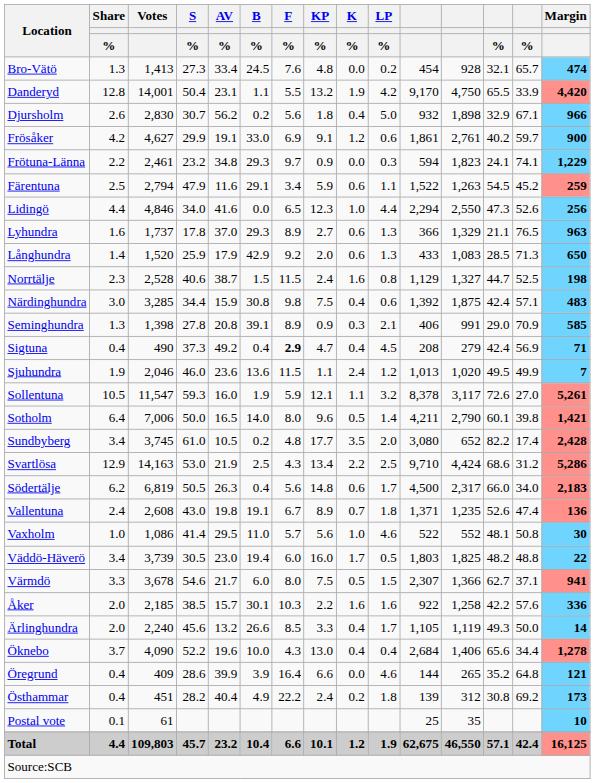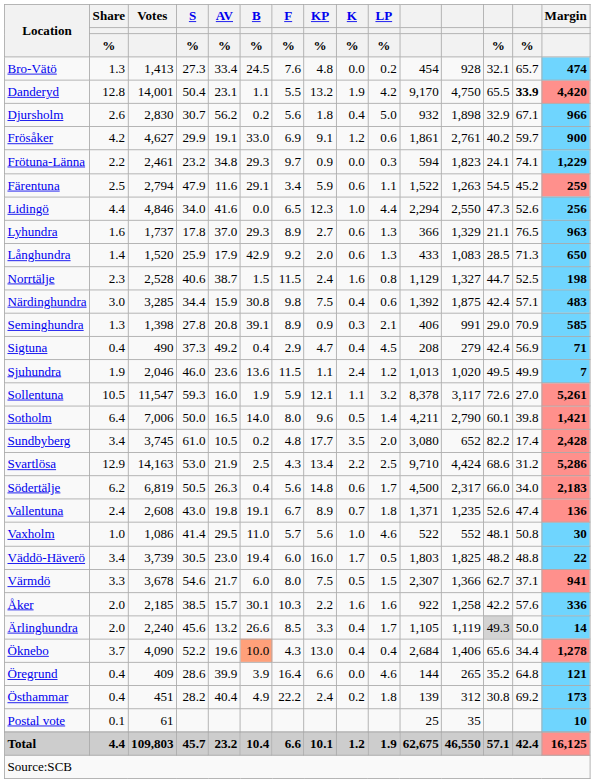(527, 92) normal -> (527, 92) bold
(293, 348) bold -> (293, 348) normal
(498, 627) no background -> (498, 627) lightgrey background
(258, 650) no background -> (258, 650) lightsalmon background
